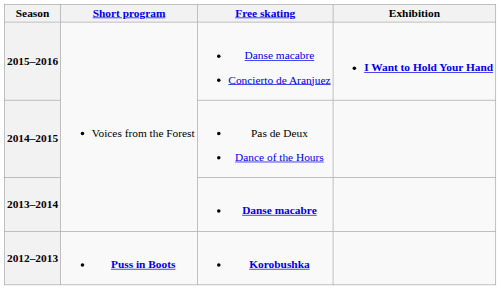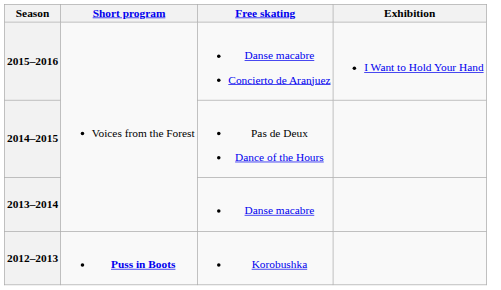(414, 68) bold -> (410, 68) normal
(265, 211) bold -> (265, 211) normal
(265, 264) bold -> (265, 264) normal
